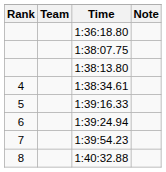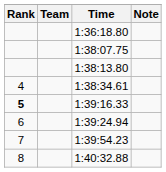(21, 104) normal -> (21, 104) bold
